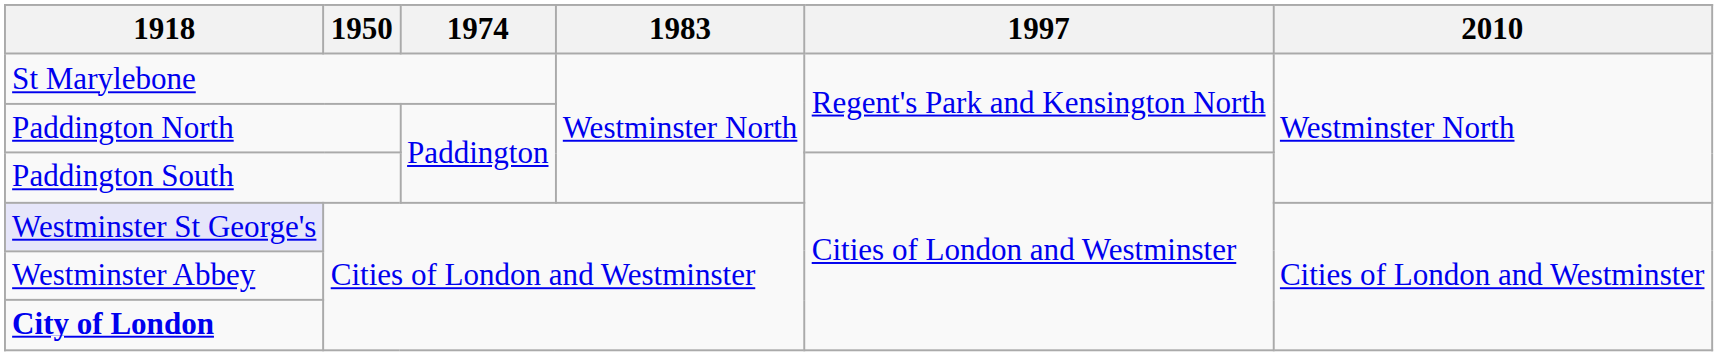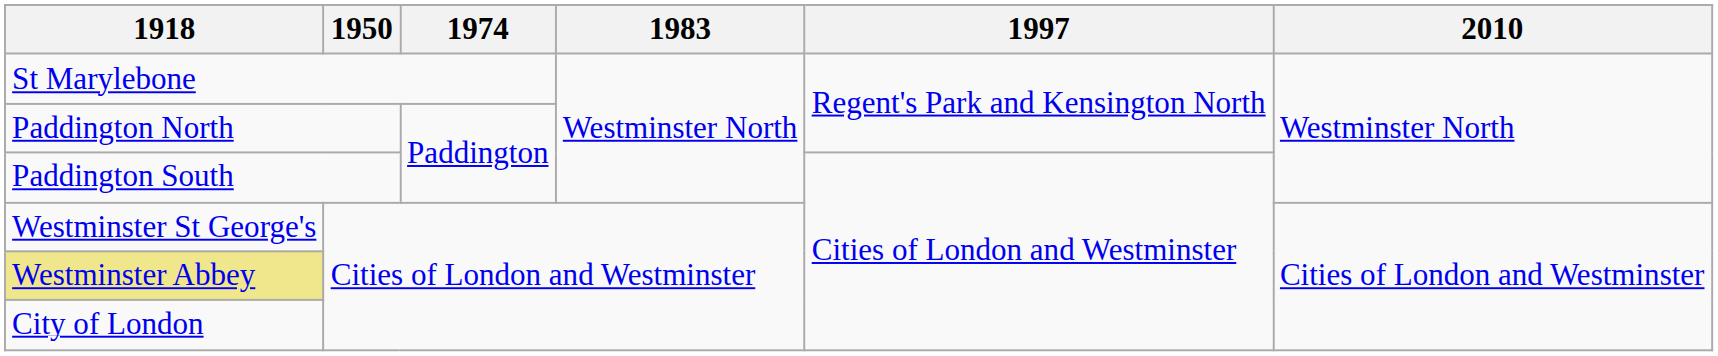(164, 226) lavender background -> (164, 226) no background
(134, 275) no background -> (134, 275) khaki background
(113, 324) bold -> (108, 324) normal
